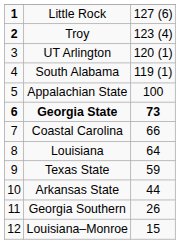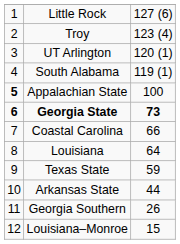(14, 14) bold -> (14, 14) normal
(14, 33) bold -> (14, 33) normal
(14, 92) normal -> (14, 92) bold
